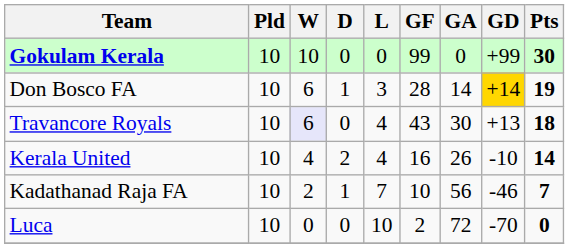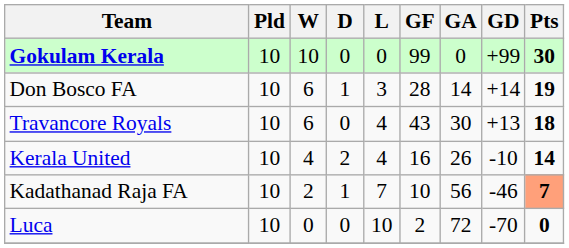(503, 89) gold background -> (503, 89) no background
(308, 123) lavender background -> (308, 123) no background
(544, 191) no background -> (544, 191) lightsalmon background
